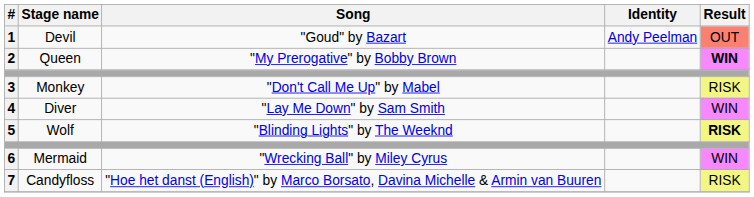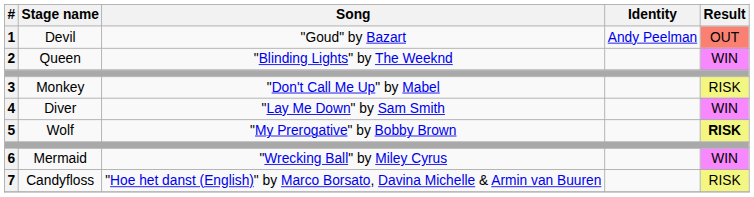(353, 59) "My Prerogative" by Bobby Brown -> (353, 59) "Blinding Lights" by The Weeknd
(725, 59) bold -> (725, 59) normal
(353, 130) "Blinding Lights" by The Weeknd -> (353, 130) "My Prerogative" by Bobby Brown
